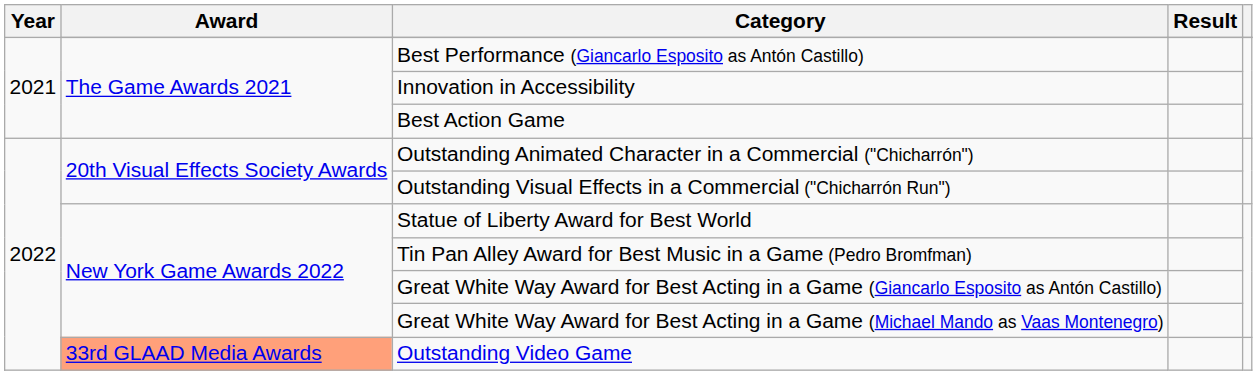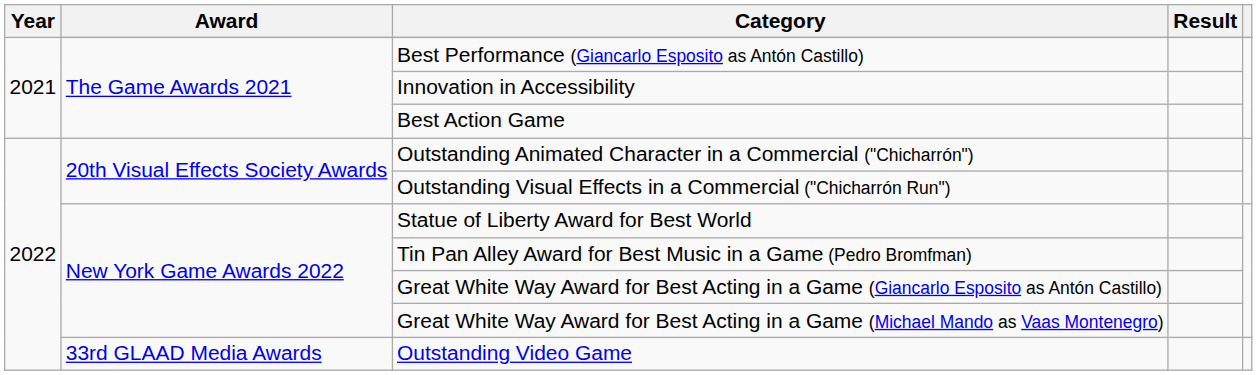(194, 353) lightsalmon background -> (194, 353) no background
